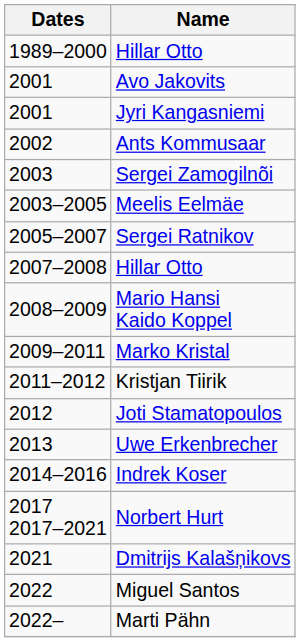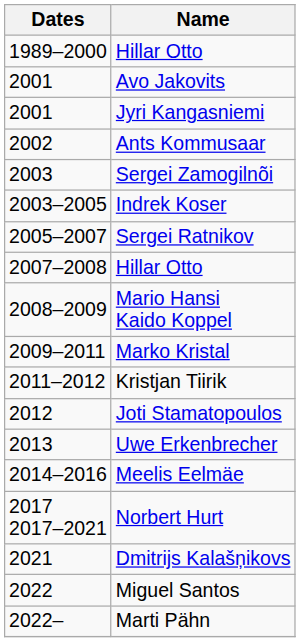(180, 205) Meelis Eelmäe -> (171, 205) Indrek Koser
(171, 475) Indrek Koser -> (180, 475) Meelis Eelmäe
